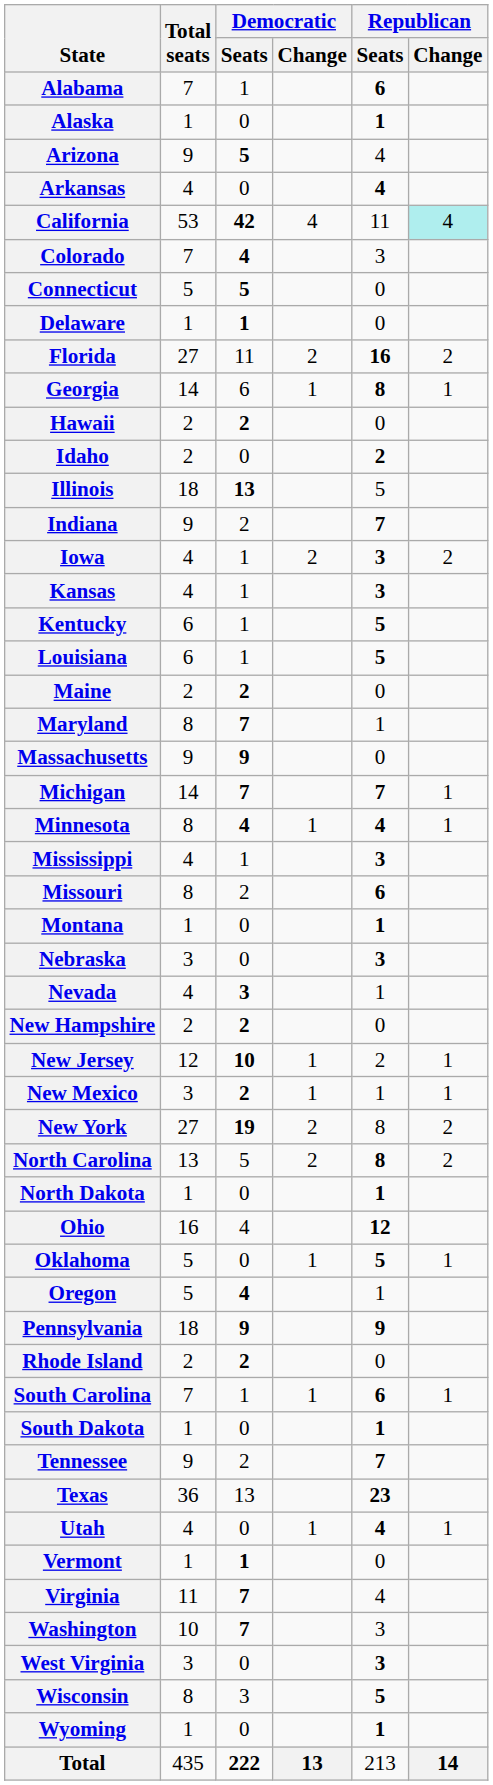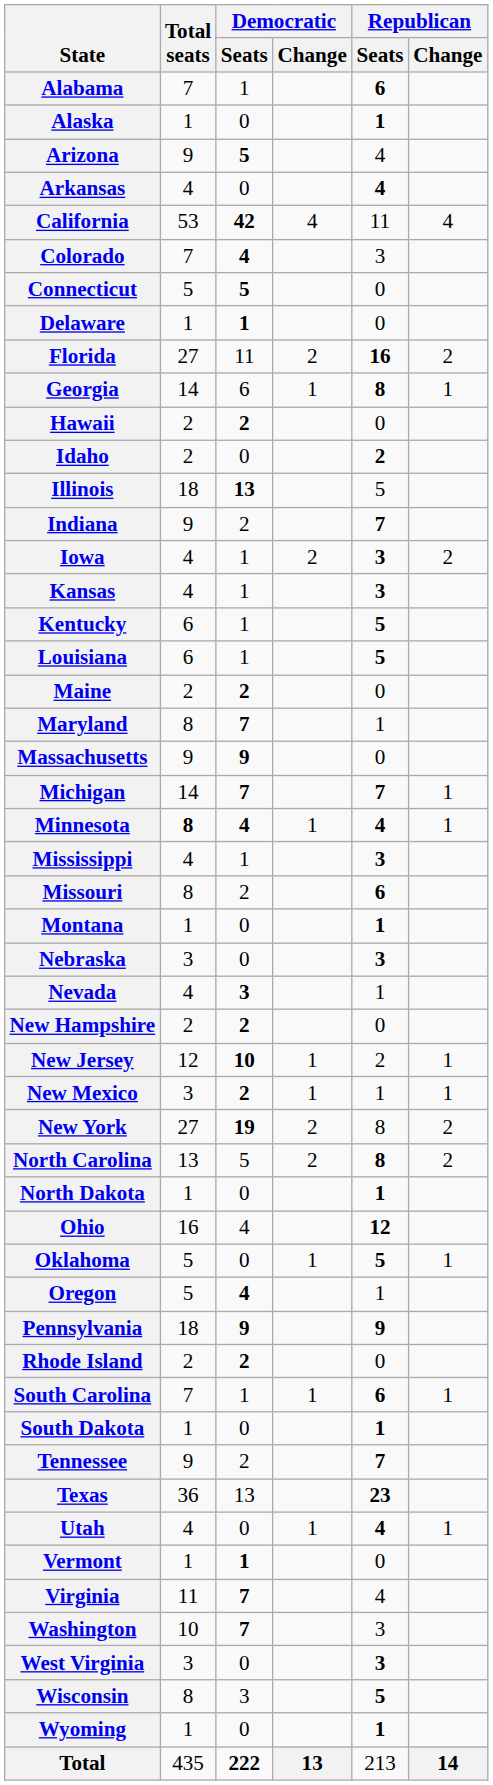(448, 222) paleturquoise background -> (448, 222) no background
(188, 825) normal -> (188, 825) bold
